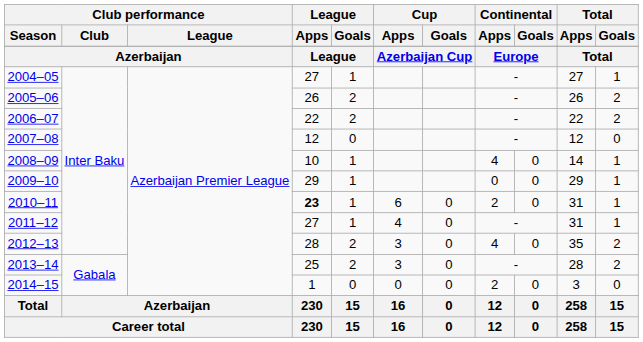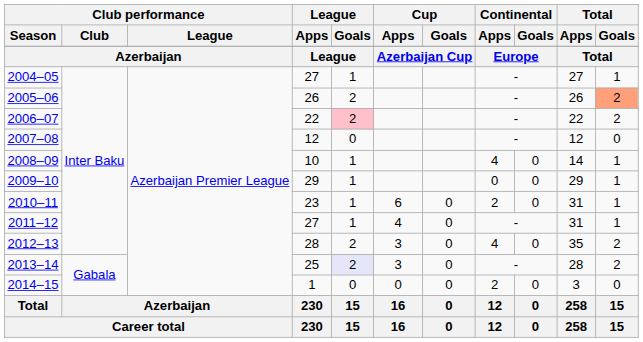(617, 98) no background -> (617, 98) lightsalmon background
(353, 118) no background -> (353, 118) pink background
(312, 202) bold -> (312, 202) normal
(353, 264) no background -> (353, 264) lavender background
